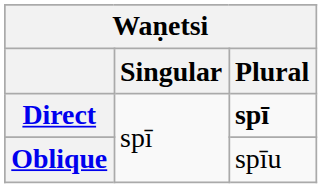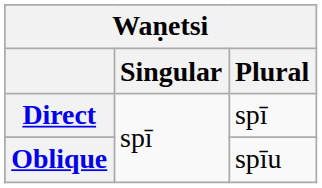(252, 114) bold -> (251, 114) normal
